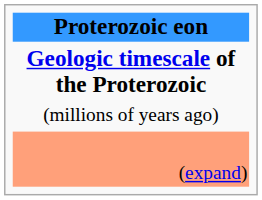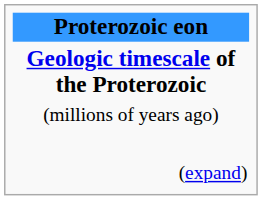(213, 173) lightsalmon background -> (213, 173) no background
